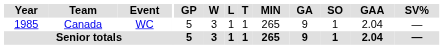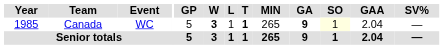(214, 24) normal -> (214, 24) bold
(245, 24) normal -> (245, 24) bold
(305, 24) normal -> (305, 24) bold
(335, 24) no background -> (335, 24) lightyellow background
